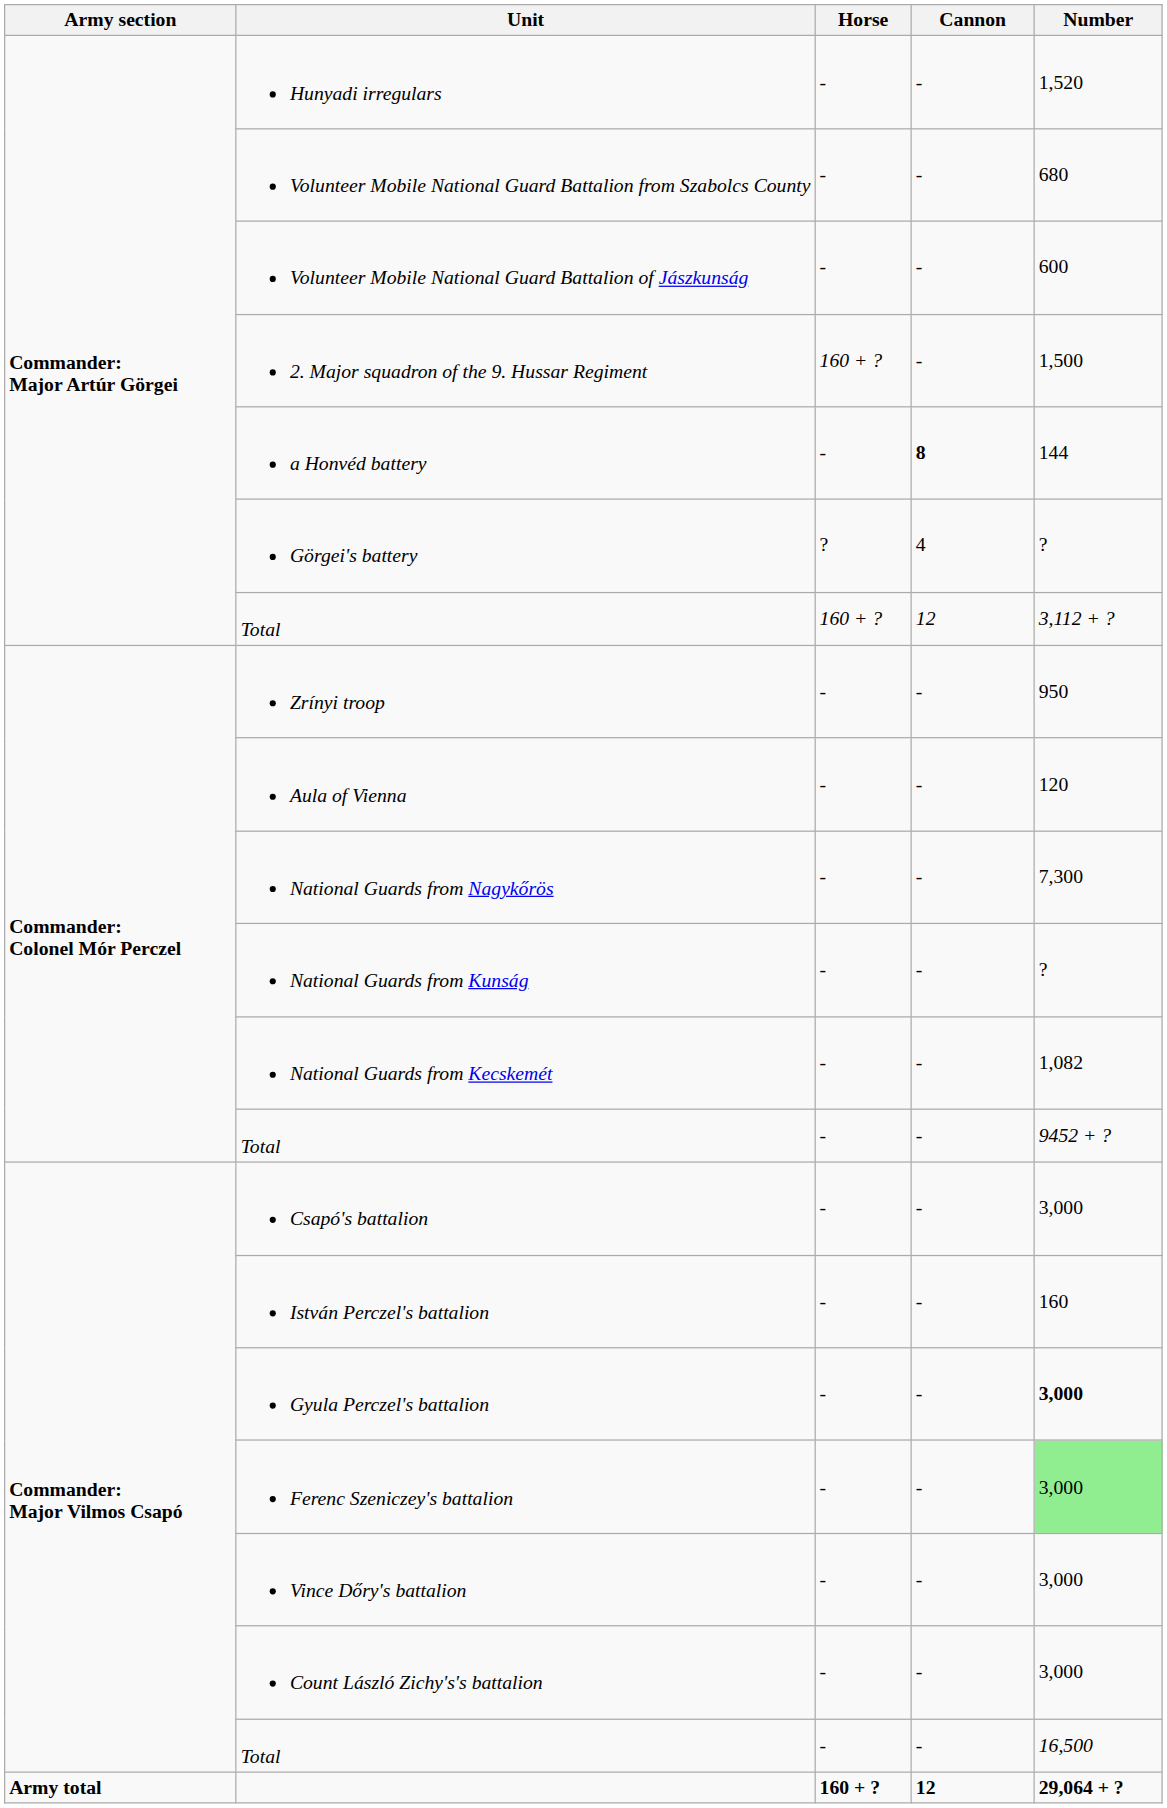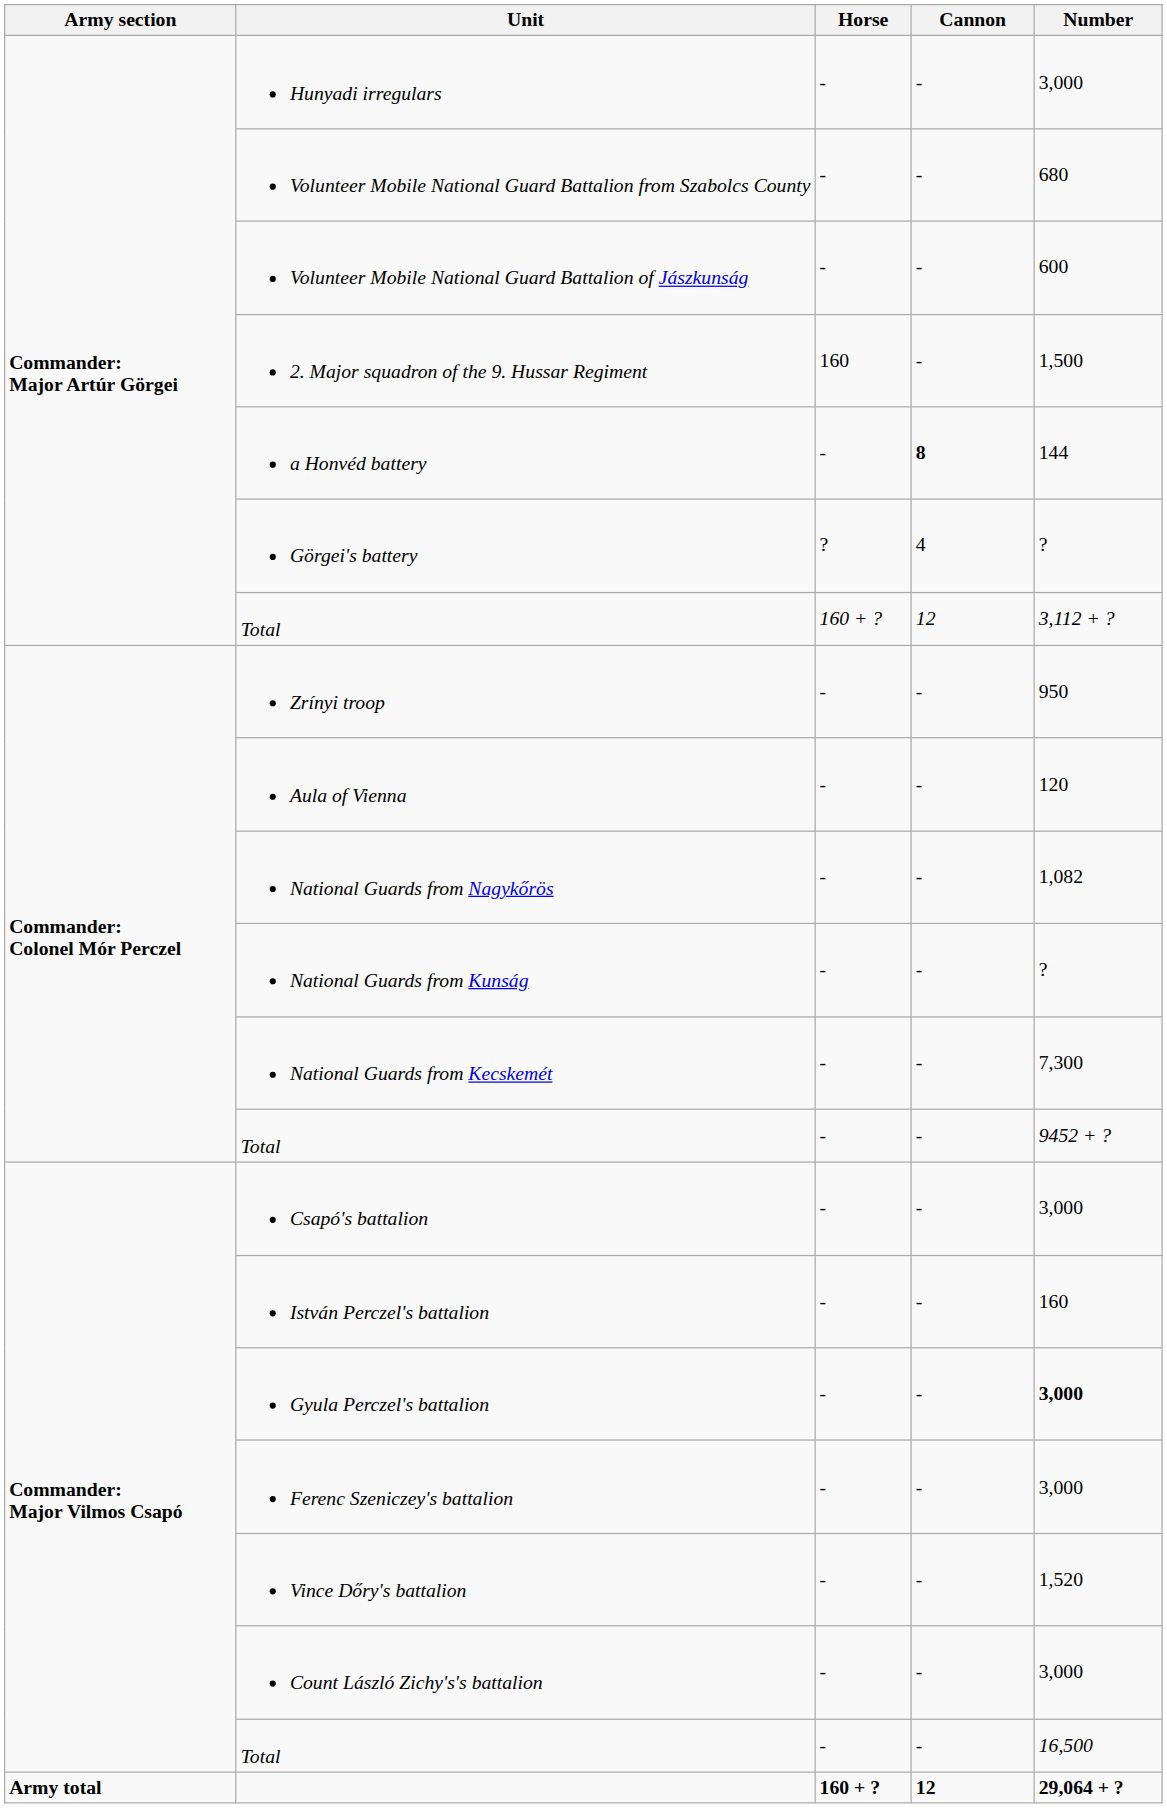(1061, 82) 1,520 -> (1061, 82) 3,000
(851, 360) 160 + ? -> (834, 360) 160
(1061, 877) 7,300 -> (1061, 877) 1,082
(1061, 1062) 1,082 -> (1061, 1062) 7,300
(1061, 1486) lightgreen background -> (1061, 1486) no background
(1061, 1579) 3,000 -> (1061, 1579) 1,520
